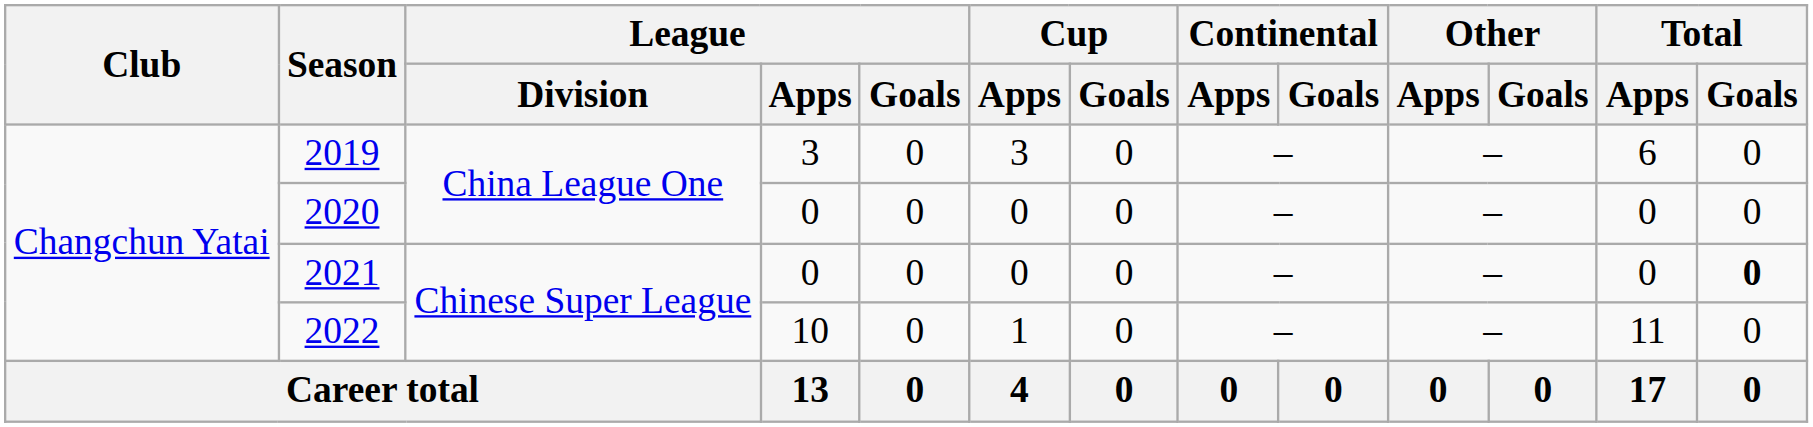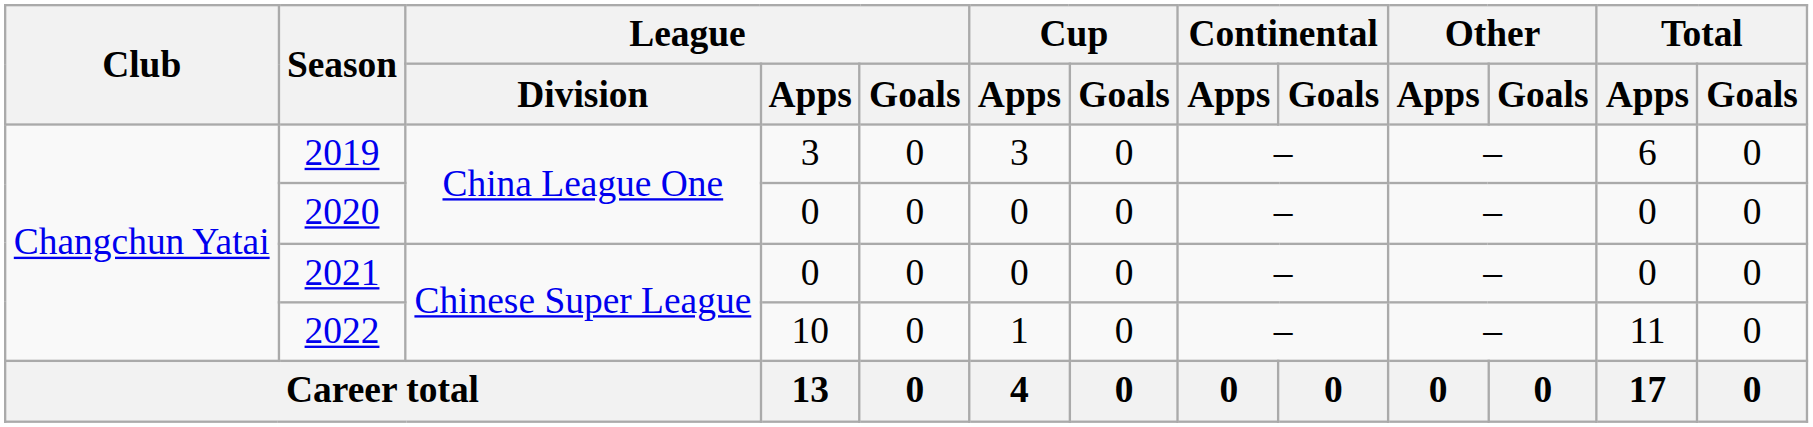(1752, 271) bold -> (1752, 271) normal
